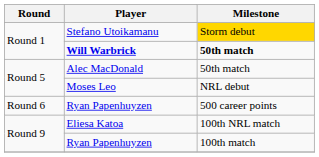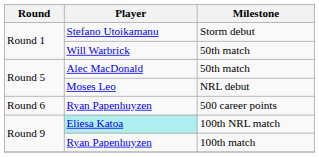(227, 31) gold background -> (227, 31) no background
(101, 50) bold -> (98, 50) normal
(227, 50) bold -> (225, 50) normal
(95, 123) no background -> (95, 123) paleturquoise background
